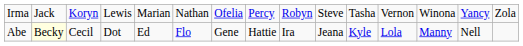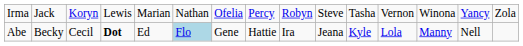(49, 31) lightyellow background -> (49, 31) no background
(112, 31) normal -> (113, 31) bold
(183, 31) no background -> (183, 31) lightblue background
